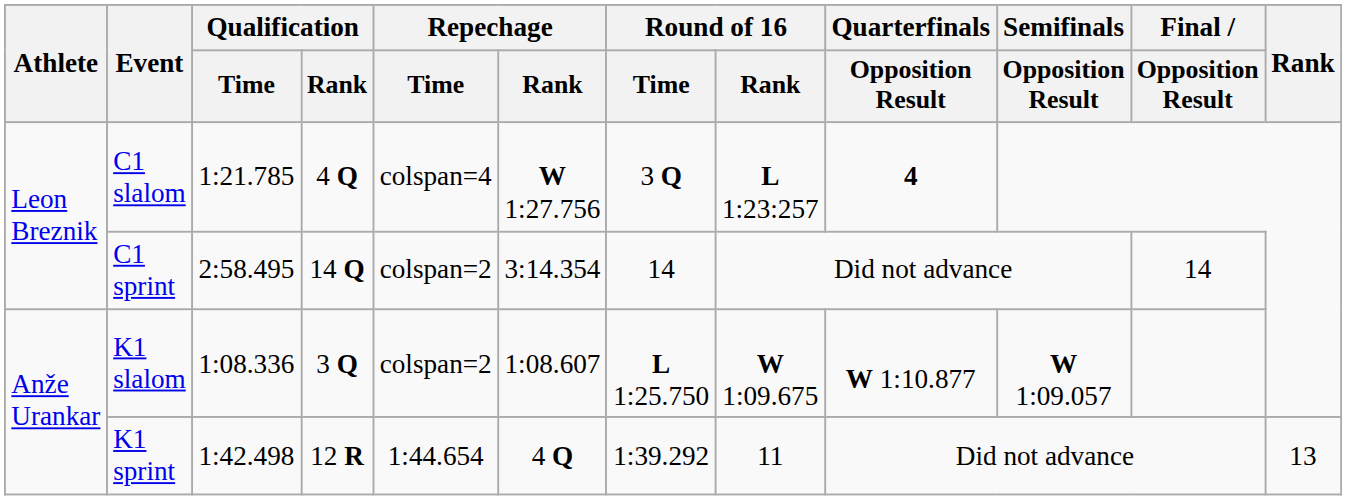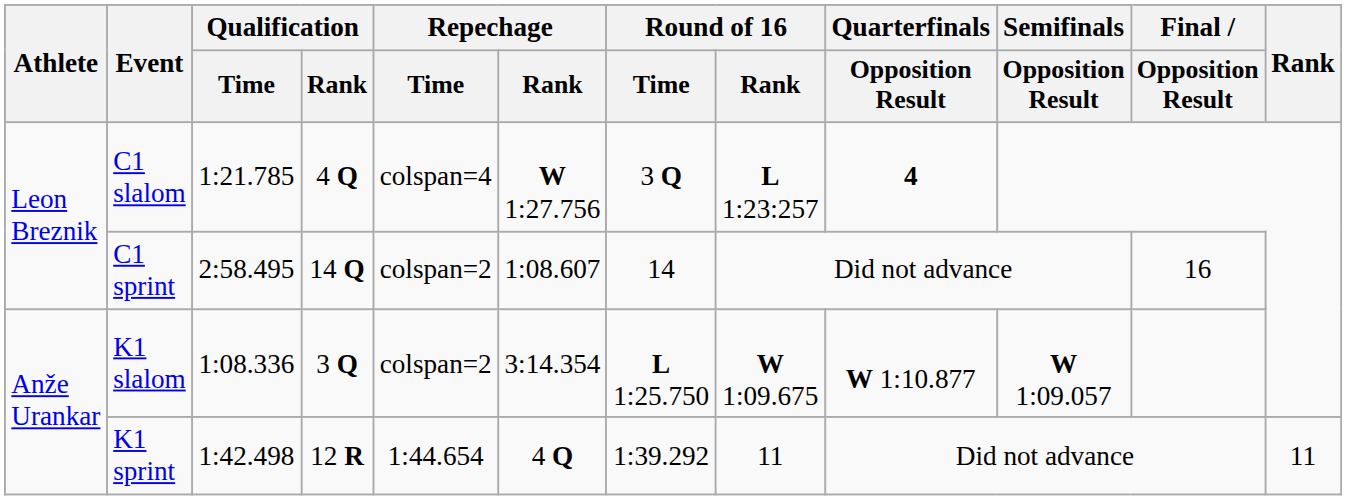(552, 270) 3:14.354 -> (552, 270) 1:08.607
(1198, 270) 14 -> (1198, 270) 16
(552, 363) 1:08.607 -> (552, 363) 3:14.354
(1303, 456) 13 -> (1303, 456) 11
